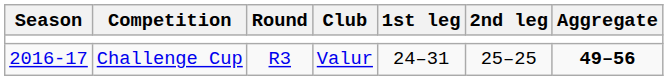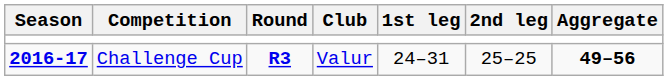(48, 59) normal -> (48, 59) bold
(280, 59) normal -> (280, 59) bold
